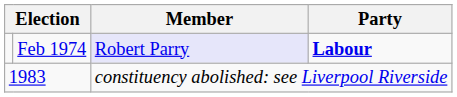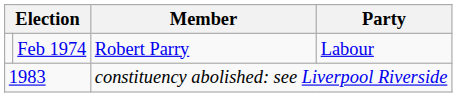(142, 48) lavender background -> (142, 48) no background
(342, 48) bold -> (347, 48) normal
